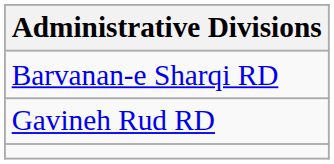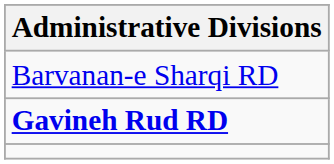(113, 120) normal -> (120, 120) bold
